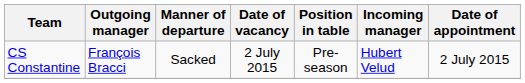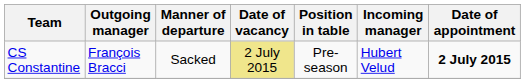(262, 59) no background -> (262, 59) khaki background
(475, 59) normal -> (475, 59) bold
